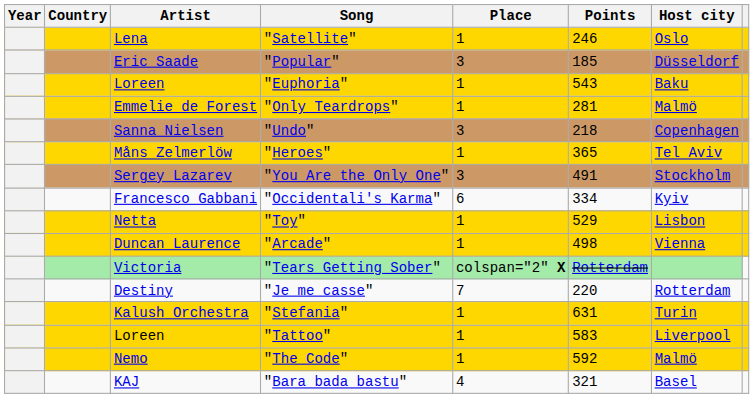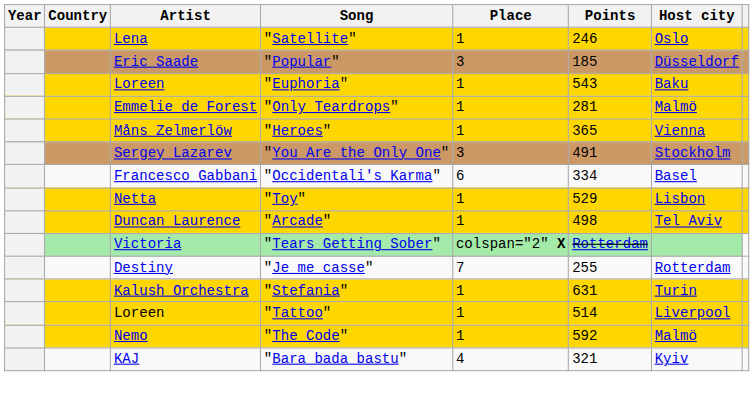- row: (289, 130)
(688, 153) Tel Aviv -> (680, 130) Vienna
(672, 199) Kyiv -> (676, 176) Basel
(680, 245) Vienna -> (688, 222) Tel Aviv
(585, 291) 220 -> (585, 268) 255
(585, 336) 583 -> (585, 313) 514
(676, 382) Basel -> (672, 359) Kyiv
